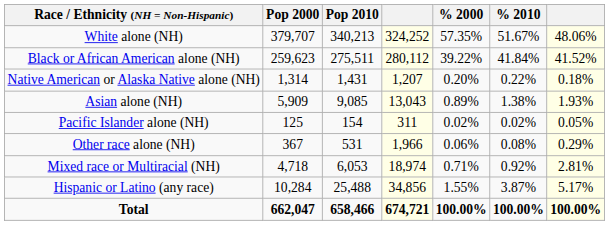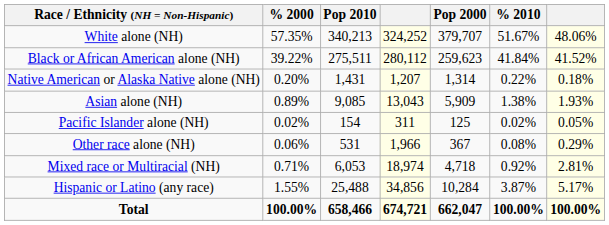columns swapped: (293, 15) <-> (461, 15)
